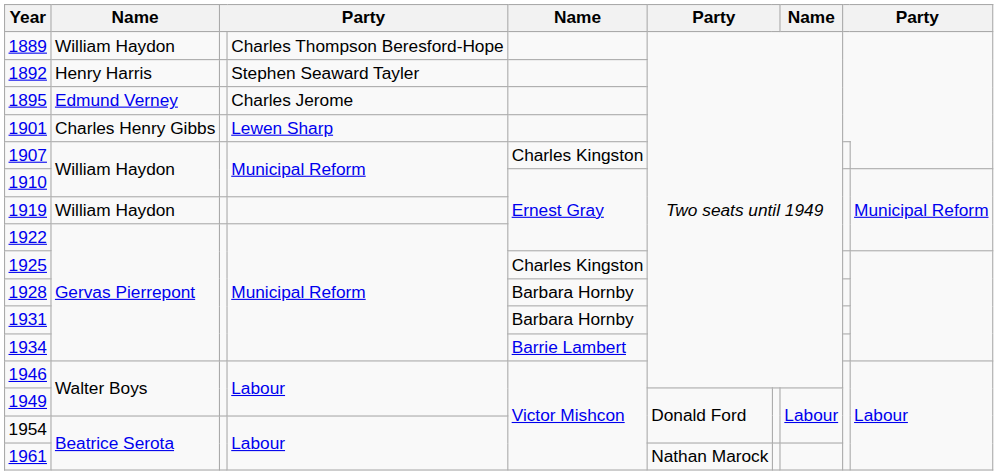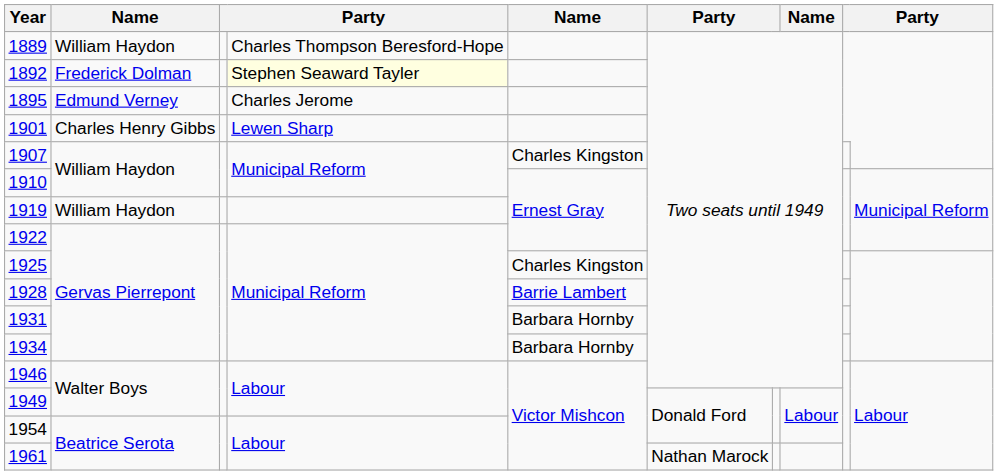(103, 73) Henry Harris -> (123, 73) Frederick Dolman
(325, 73) no background -> (325, 73) lightyellow background
(573, 292) Barbara Hornby -> (569, 292) Barrie Lambert
(569, 347) Barrie Lambert -> (573, 347) Barbara Hornby
